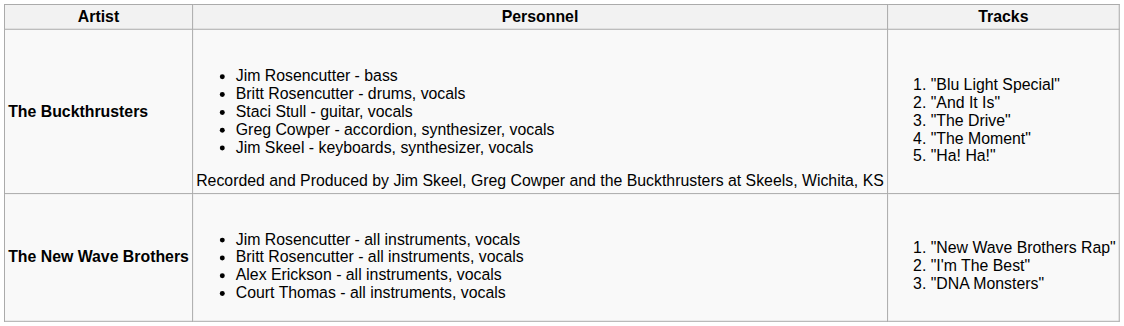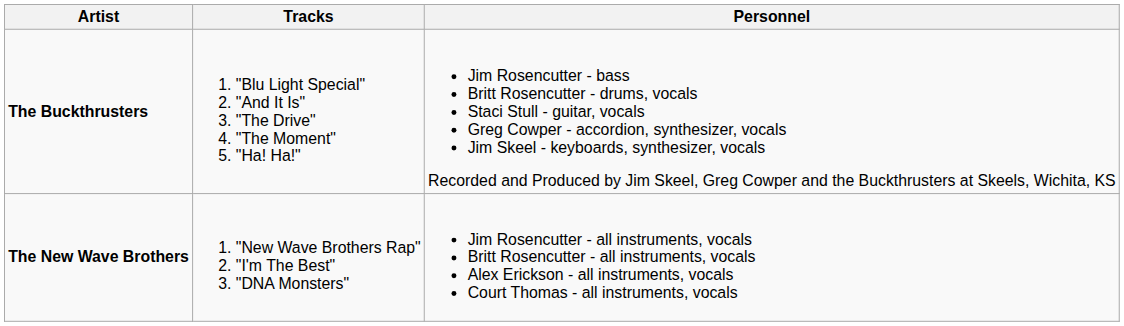columns swapped: (1003, 17) <-> (540, 17)
